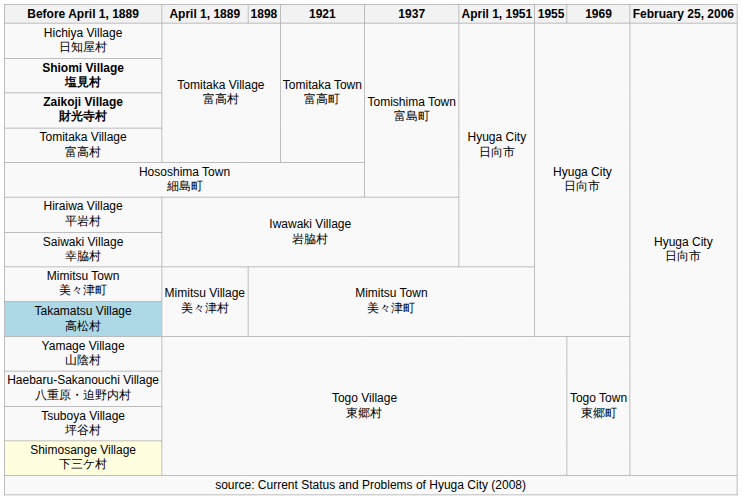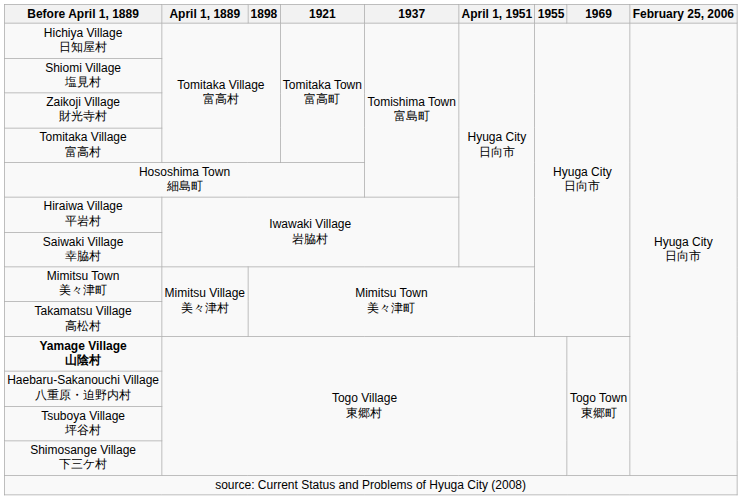(83, 74) bold -> (83, 74) normal
(83, 109) bold -> (83, 109) normal
(83, 318) lightblue background -> (83, 318) no background
(83, 353) normal -> (83, 353) bold
(83, 457) lightyellow background -> (83, 457) no background
